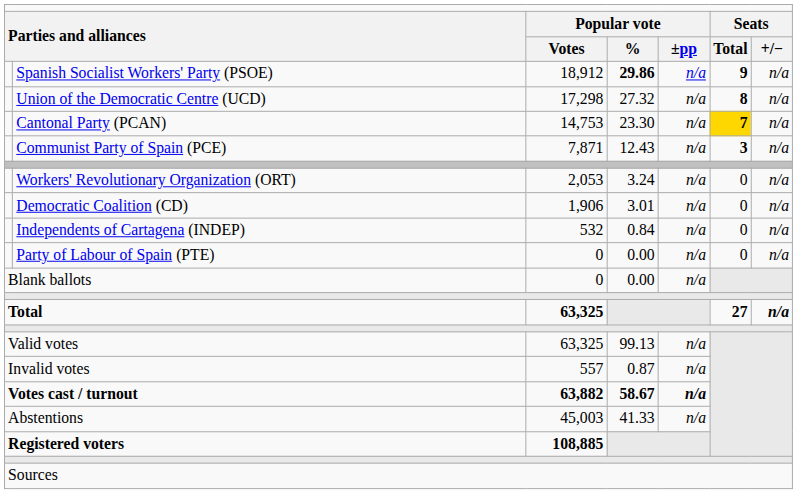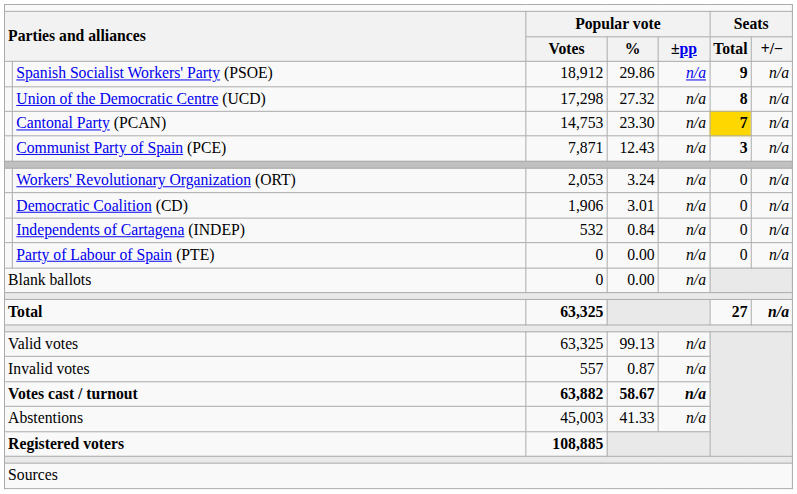(637, 73) bold -> (637, 73) normal
